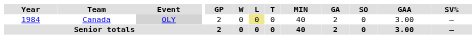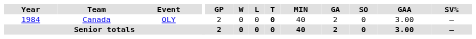(169, 19) lightgrey background -> (169, 19) no background
(257, 19) khaki background -> (257, 19) no background
(273, 19) normal -> (273, 19) bold
